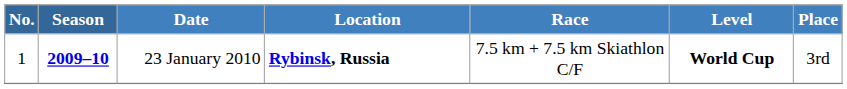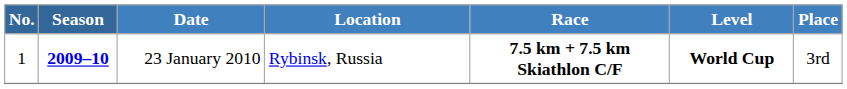(329, 58) bold -> (326, 58) normal
(570, 58) normal -> (570, 58) bold
